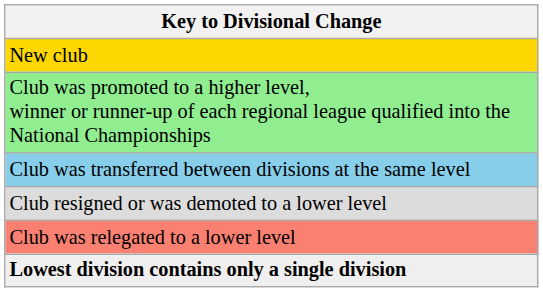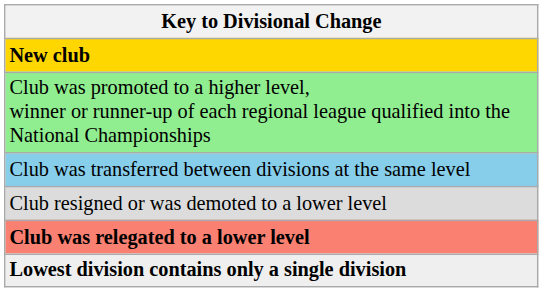(49, 55) normal -> (50, 55) bold
(153, 237) normal -> (160, 237) bold
